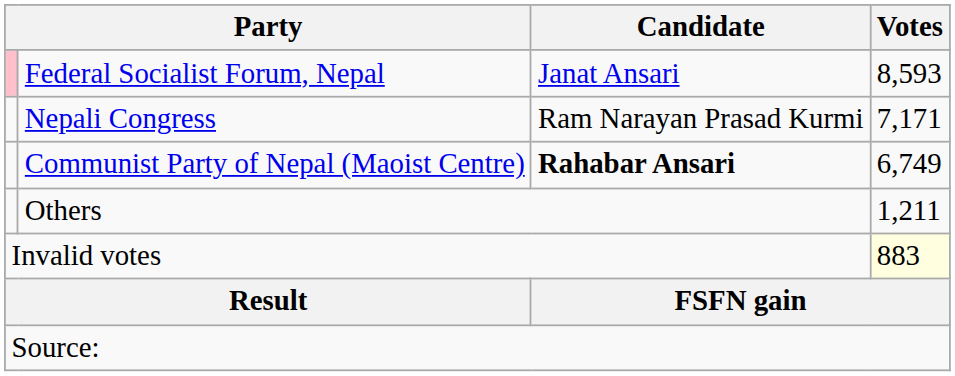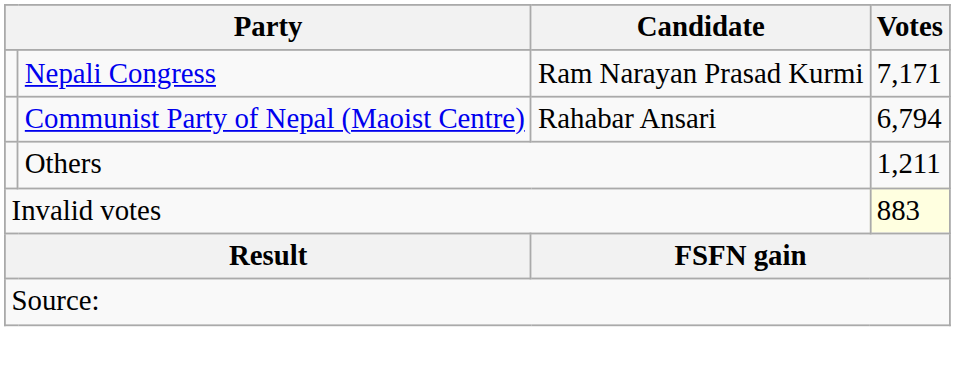- row: (205, 73)
(637, 164) bold -> (627, 118) normal
(909, 164) 6,749 -> (909, 118) 6,794
